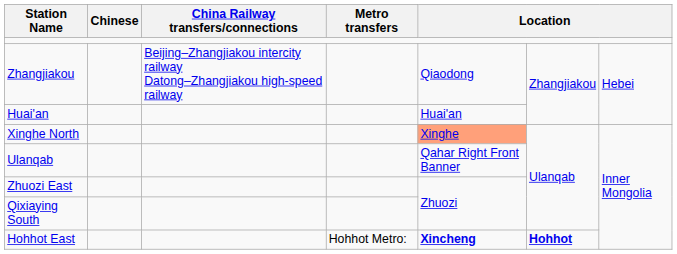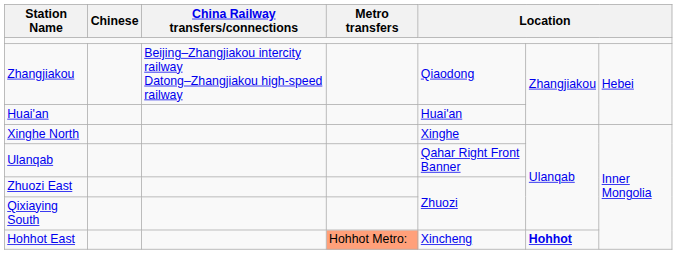(440, 134) lightsalmon background -> (440, 134) no background
(369, 239) no background -> (370, 239) lightsalmon background
(448, 239) bold -> (447, 239) normal
